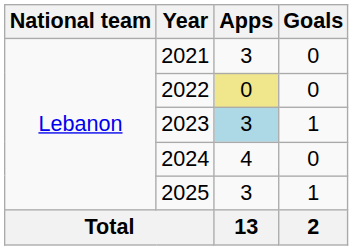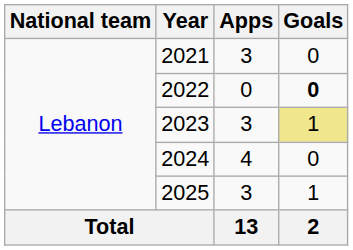(246, 90) khaki background -> (246, 90) no background
(313, 90) normal -> (313, 90) bold
(246, 124) lightblue background -> (246, 124) no background
(313, 124) no background -> (313, 124) khaki background
